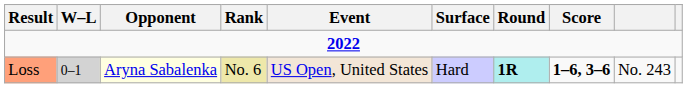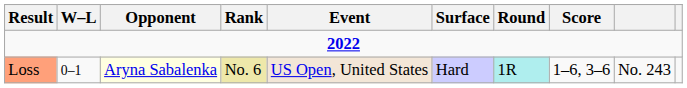(71, 70) lightgrey background -> (71, 70) no background
(508, 69) bold -> (507, 69) normal
(582, 69) bold -> (582, 69) normal
